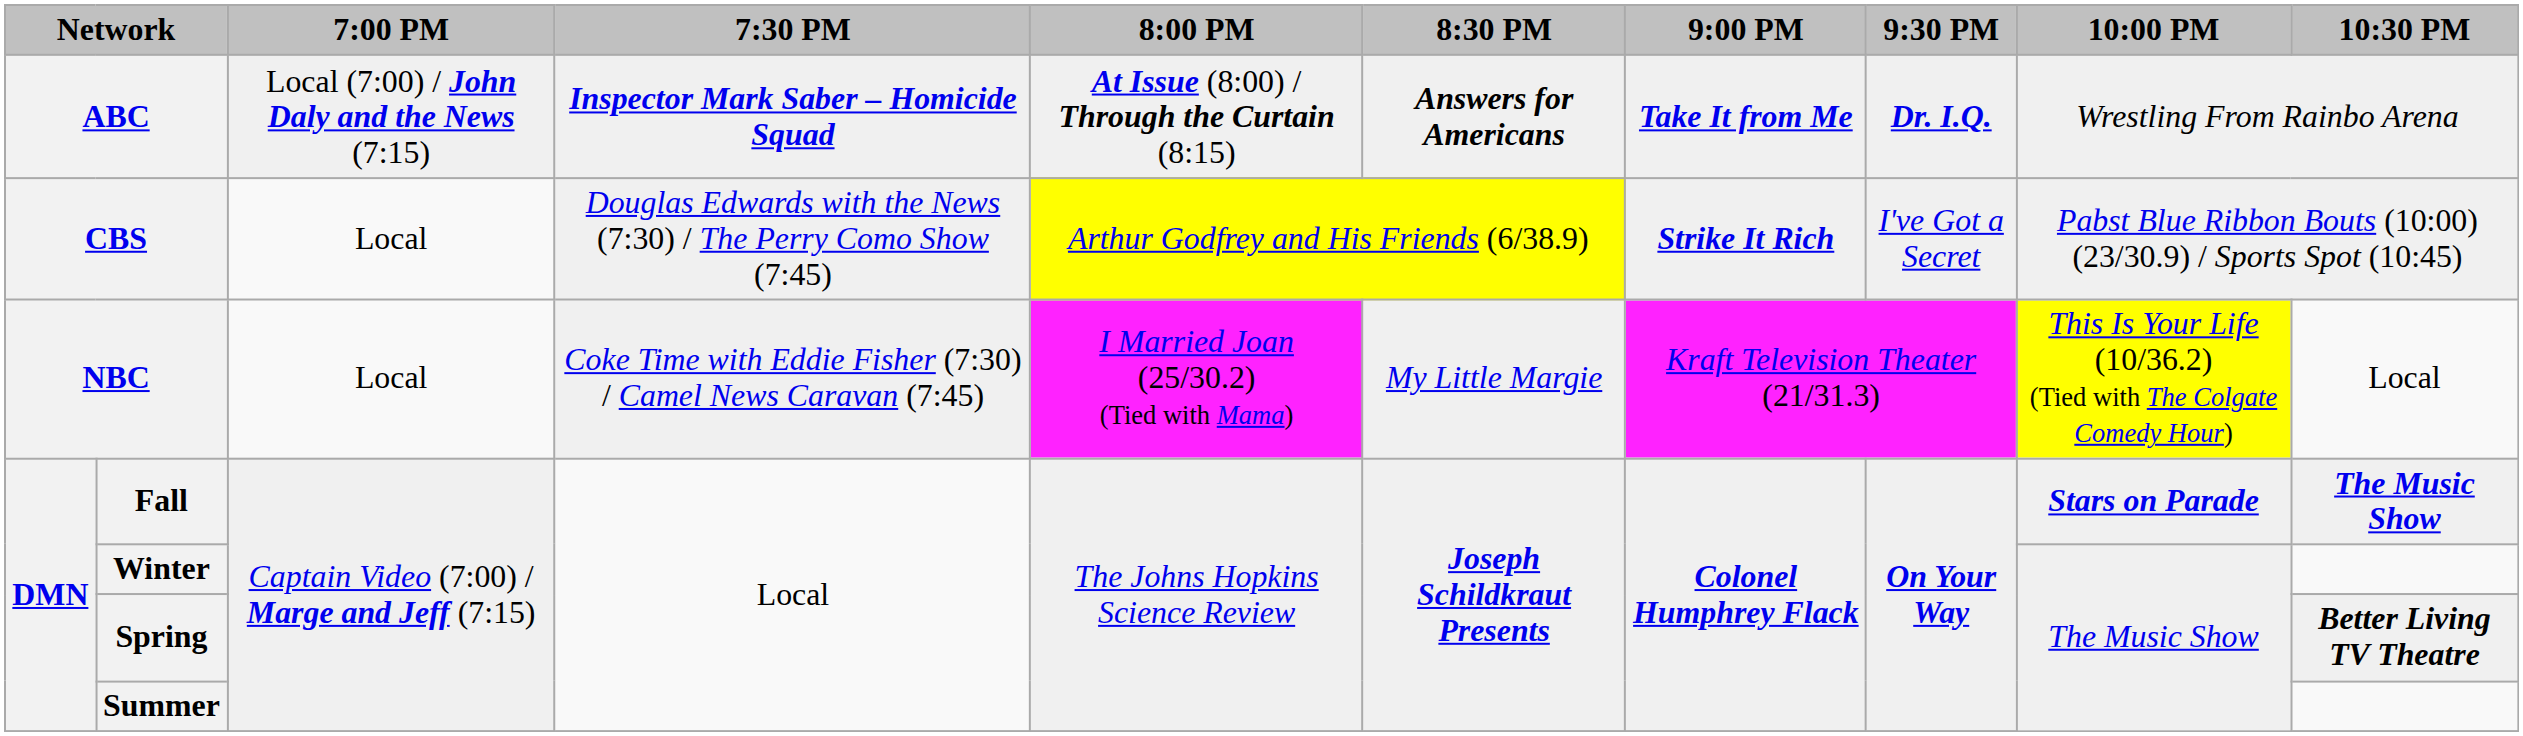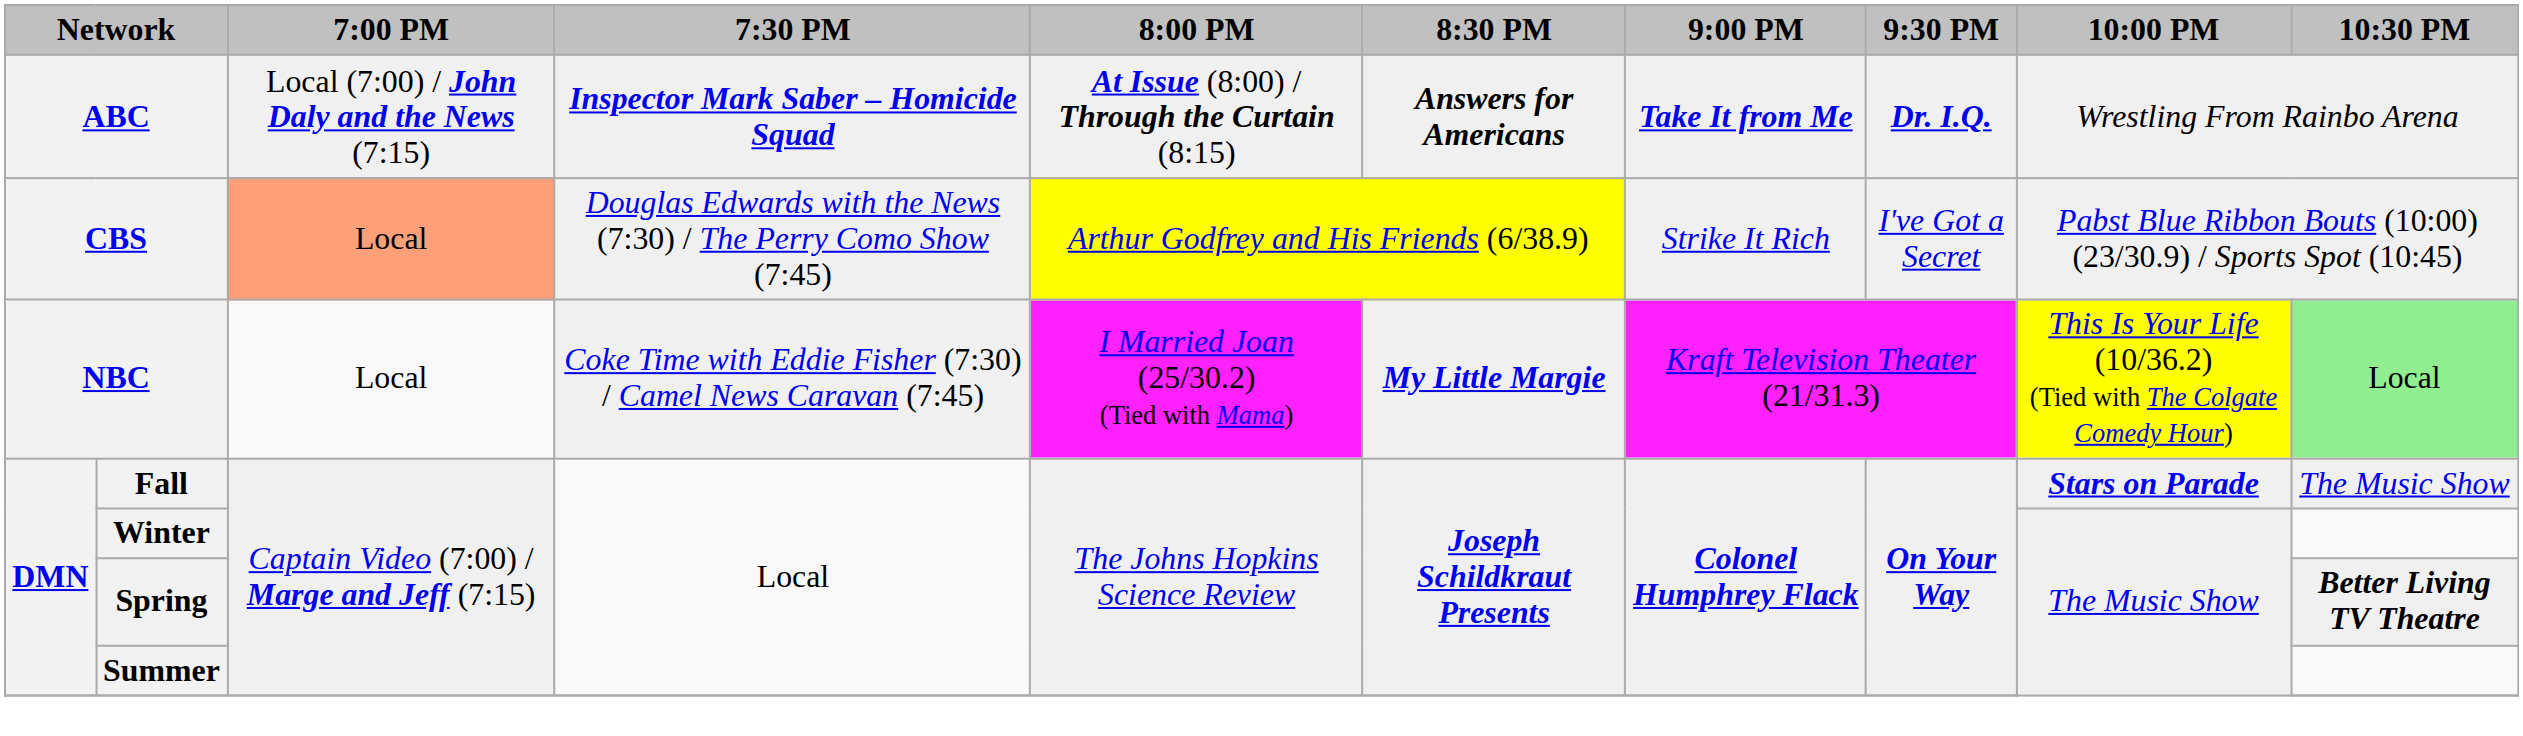(391, 238) no background -> (391, 238) lightsalmon background
(1746, 238) bold -> (1746, 238) normal
(1494, 378) normal -> (1494, 378) bold
(2404, 378) no background -> (2404, 378) lightgreen background
(2404, 500) bold -> (2404, 482) normal
